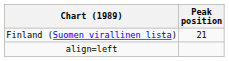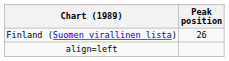(202, 35) 21 -> (202, 35) 26
